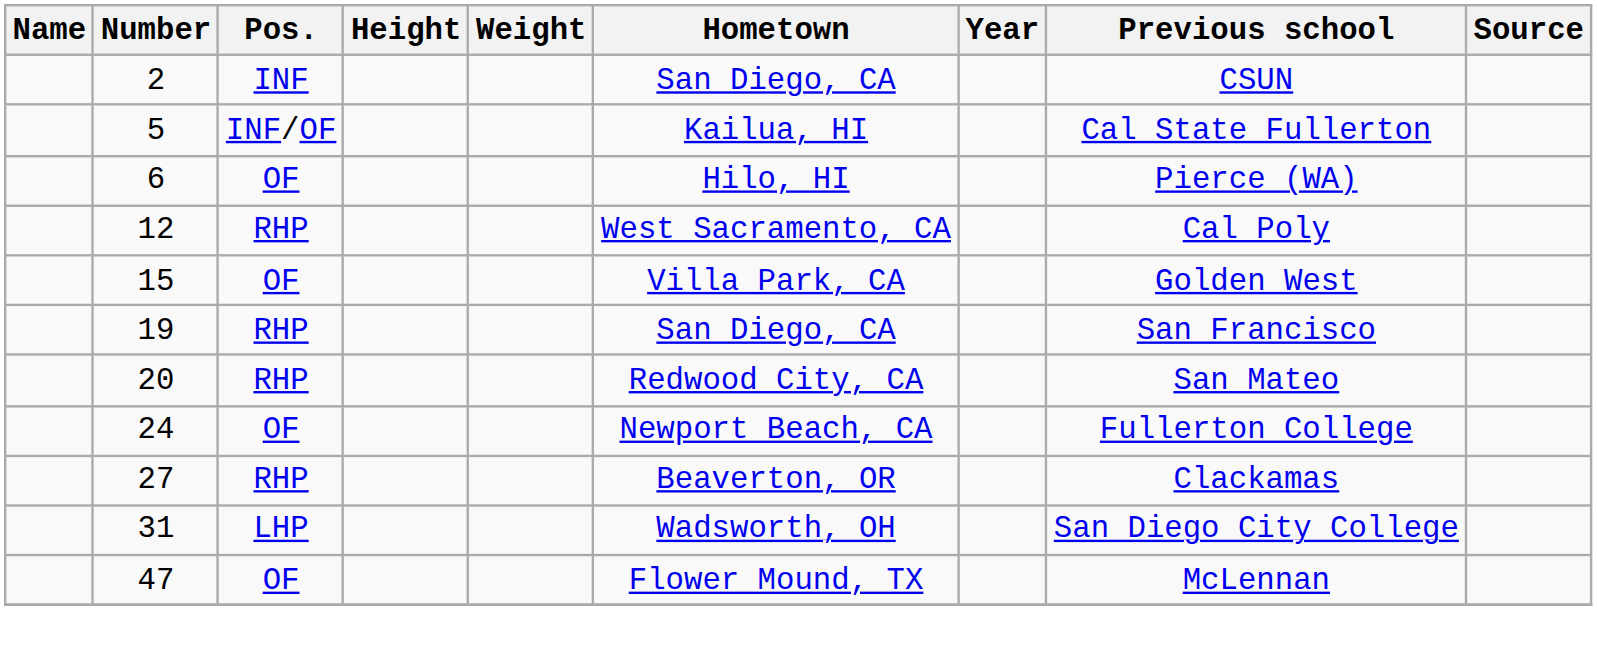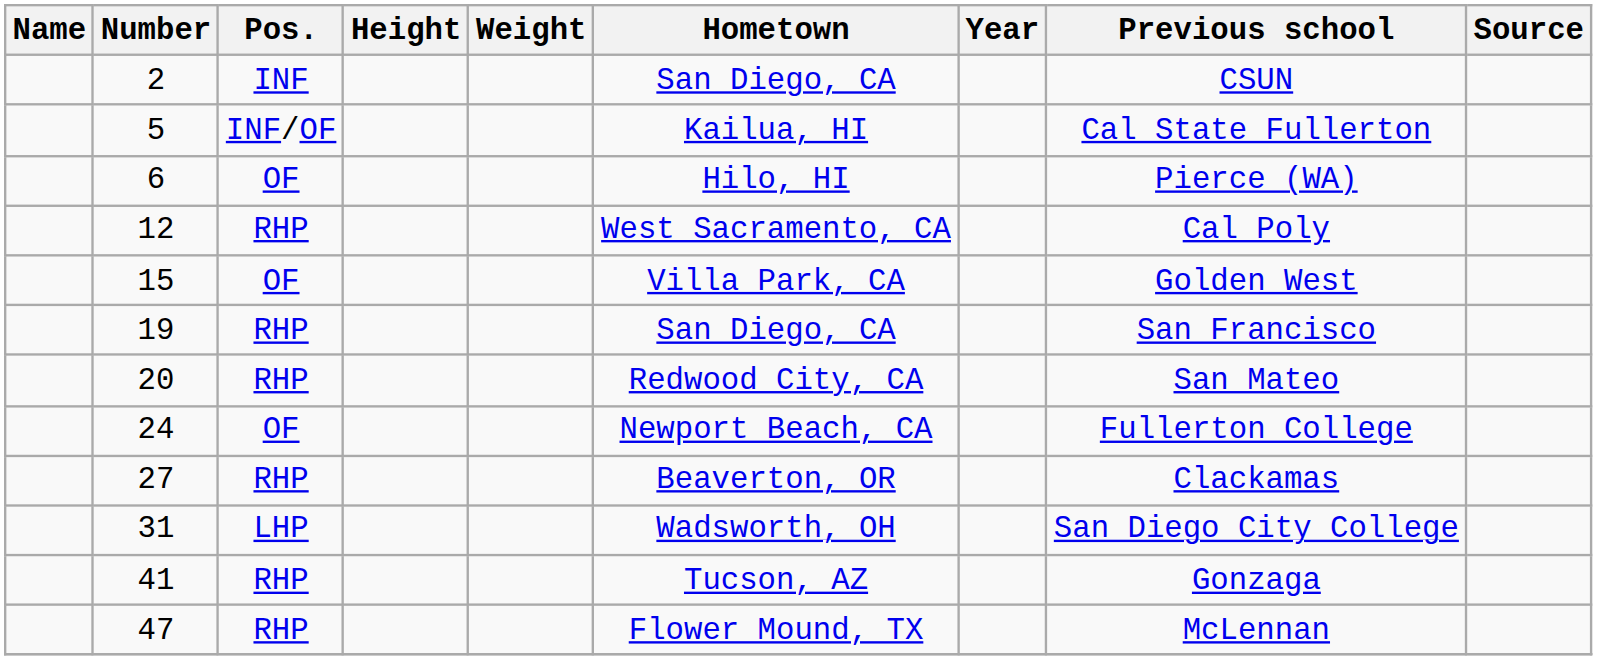+ row: (156, 580)
(281, 580) OF -> (281, 630) RHP
